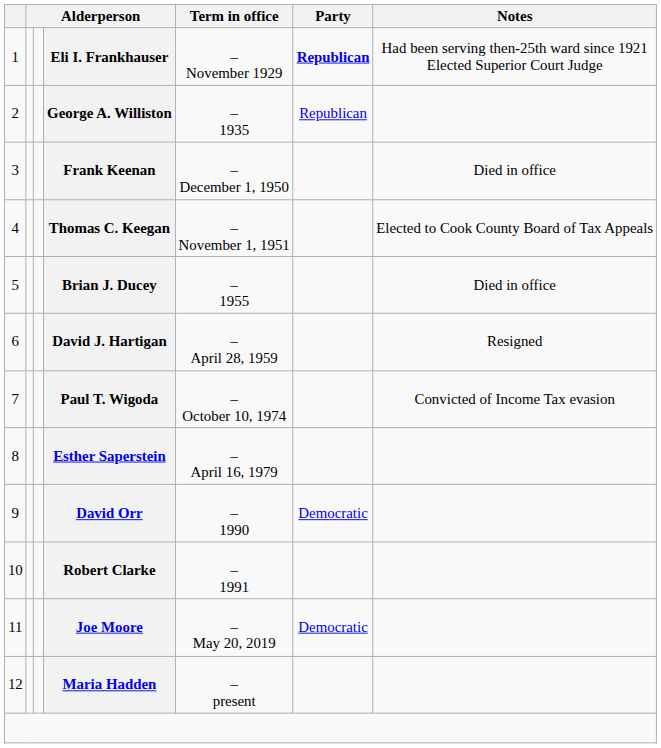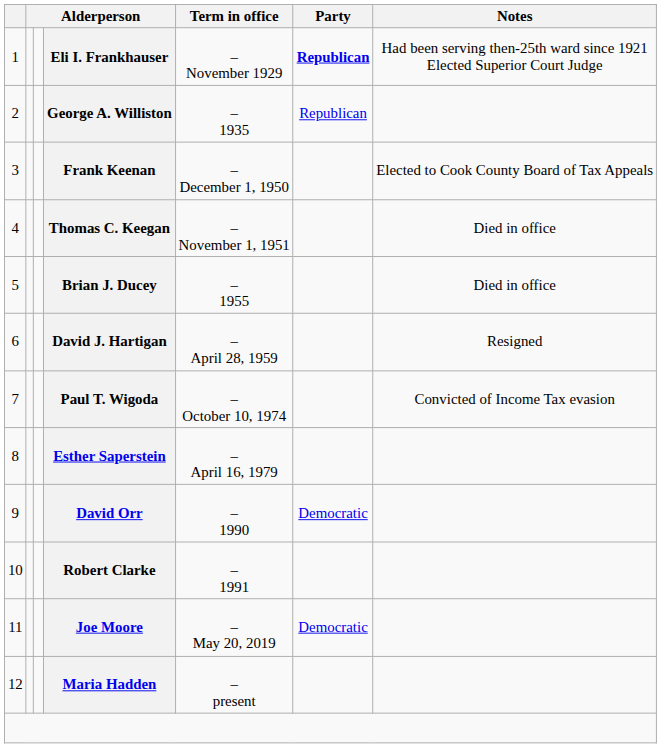(515, 170) Died in office -> (515, 170) Elected to Cook County Board of Tax Appeals
(515, 227) Elected to Cook County Board of Tax Appeals -> (515, 227) Died in office
